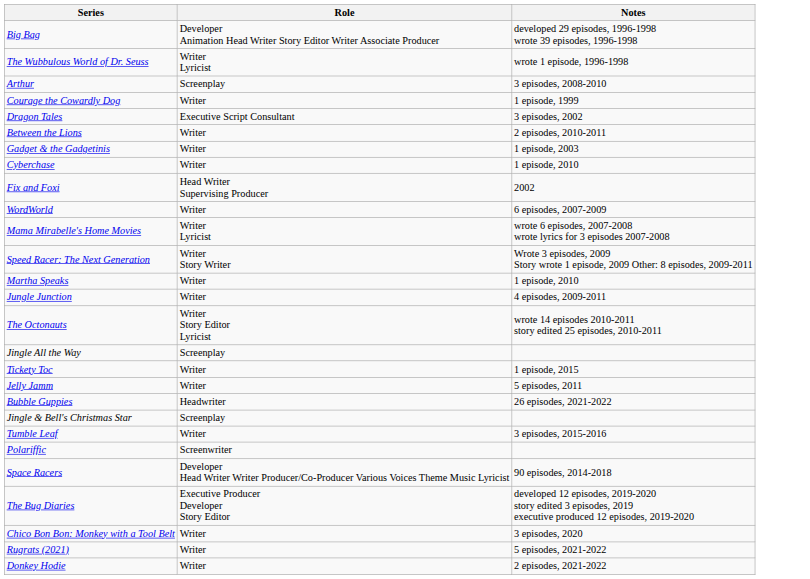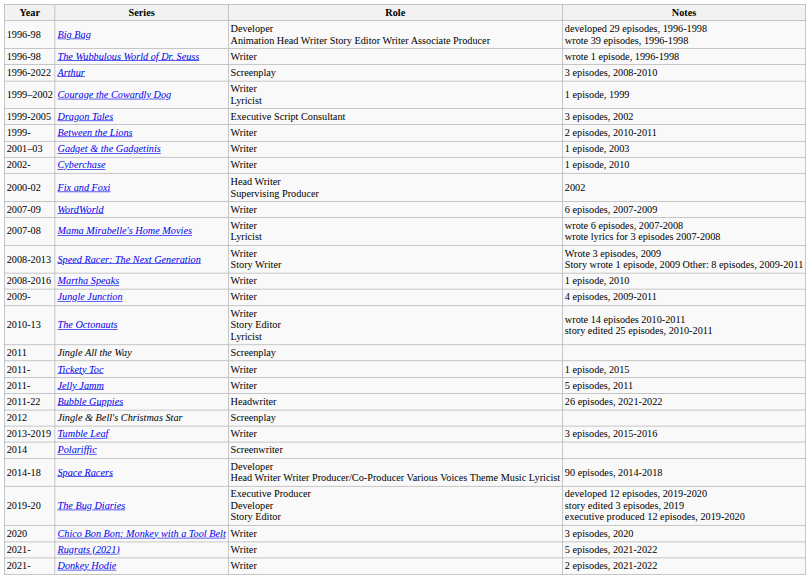+ column: (30, 12)
(195, 62) Writer Lyricist -> (244, 56) Writer
(193, 100) Writer -> (246, 94) Writer Lyricist
